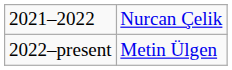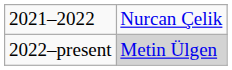(169, 49) no background -> (169, 49) lightgrey background
